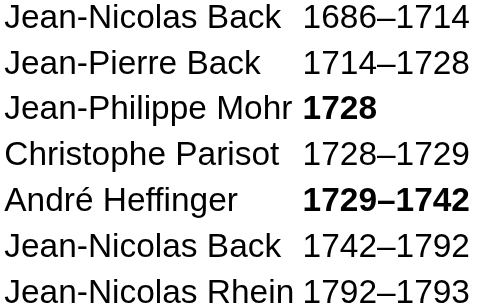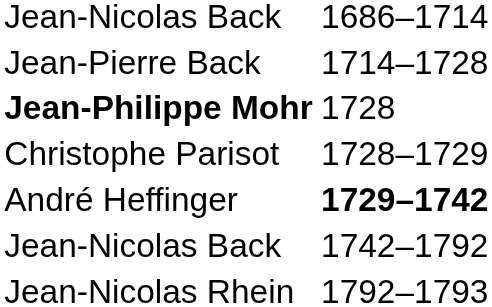(148, 108) normal -> (158, 108) bold
(340, 108) bold -> (358, 108) normal
